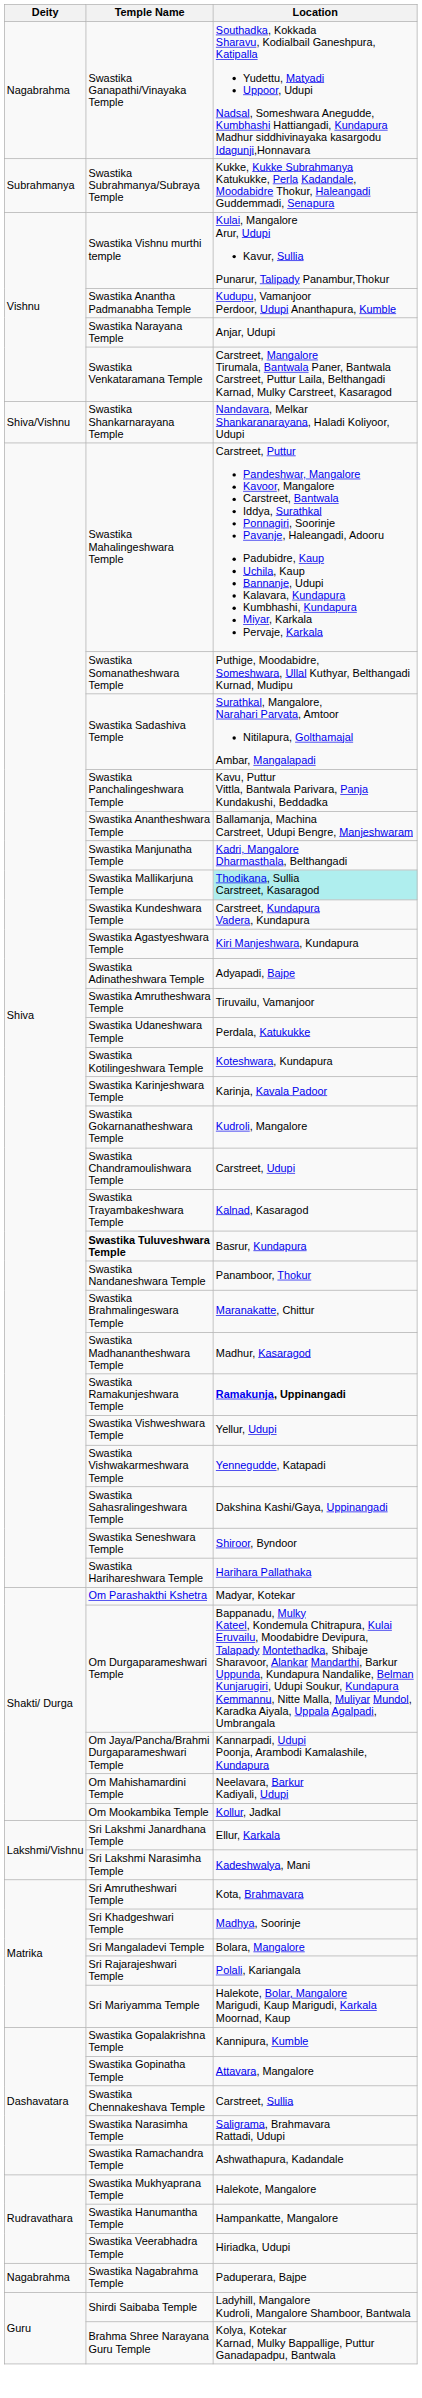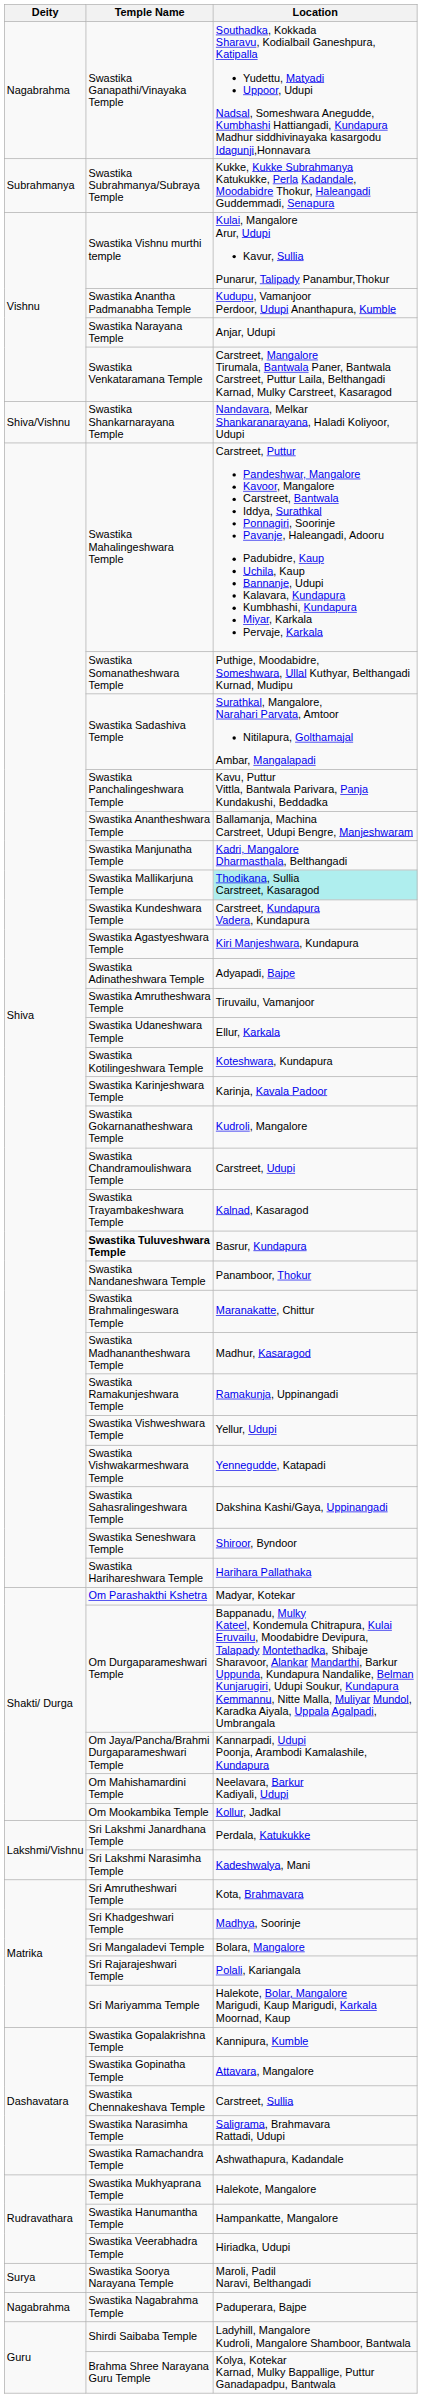(263, 1032) Perdala, Katukukke -> (248, 1032) Ellur, Karkala
(281, 1394) bold -> (277, 1394) normal
(248, 1835) Ellur, Karkala -> (263, 1835) Perdala, Katukukke
+ row: (131, 2277)
